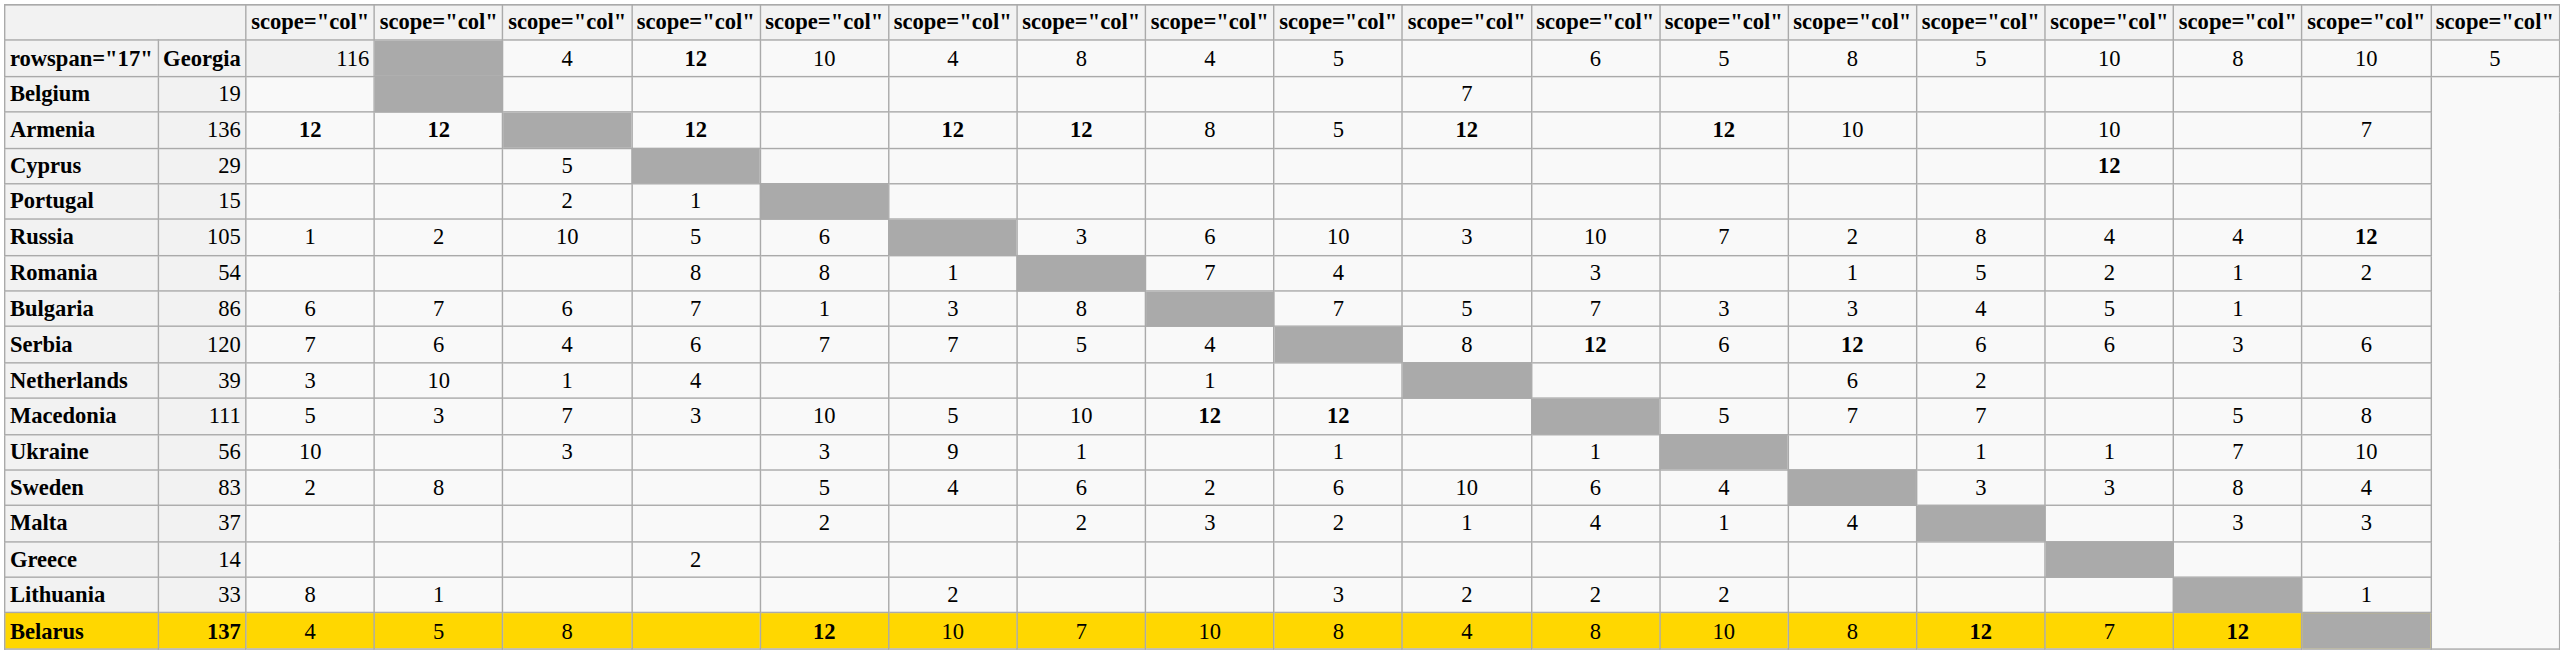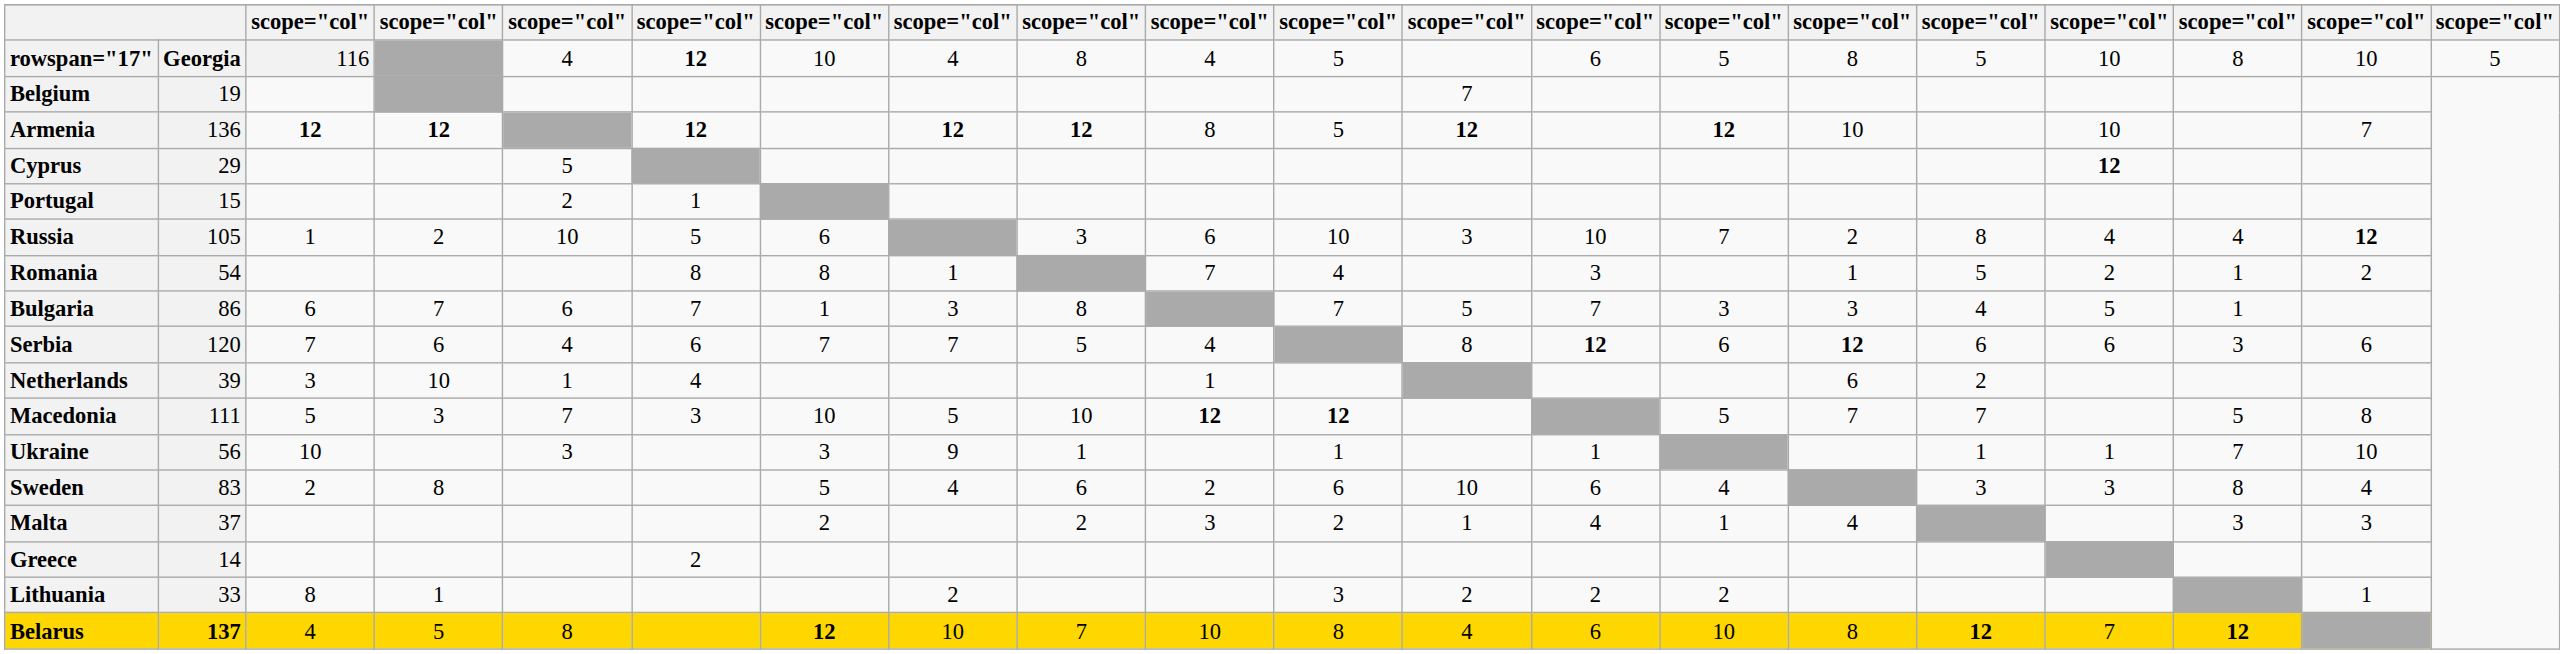(1595, 630) 8 -> (1595, 630) 6
